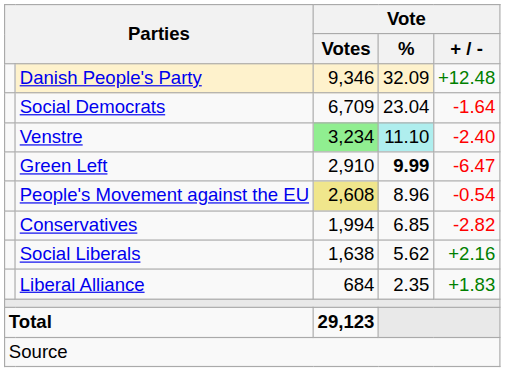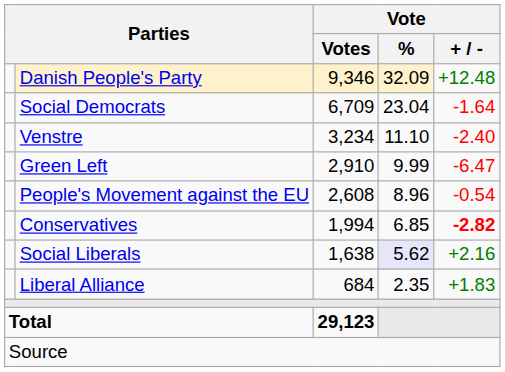(351, 136) lightgreen background -> (351, 136) no background
(407, 136) paleturquoise background -> (407, 136) no background
(411, 166) bold -> (411, 166) normal
(351, 195) khaki background -> (351, 195) no background
(474, 225) normal -> (474, 225) bold
(411, 254) no background -> (411, 254) lavender background
